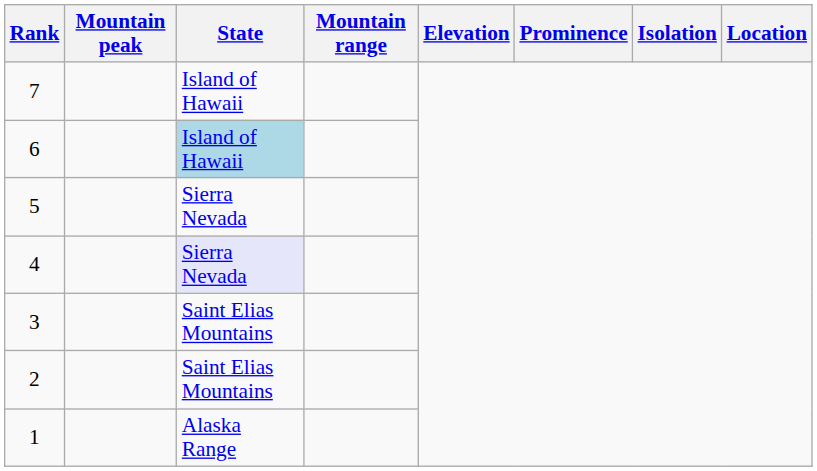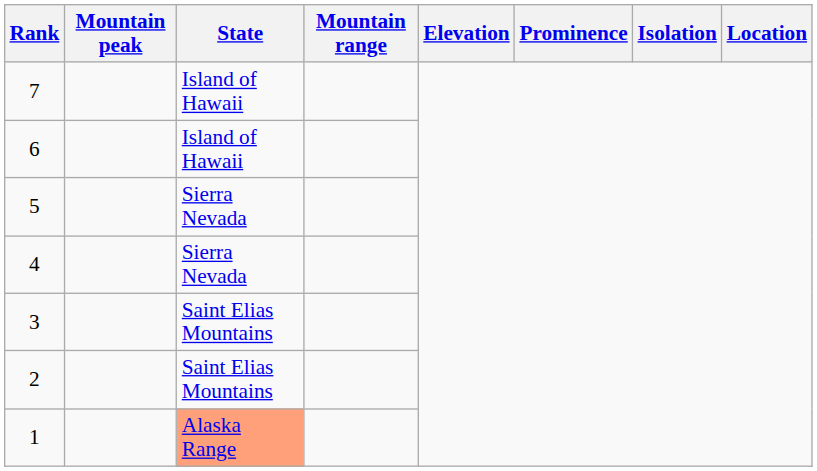(219, 148) lightblue background -> (219, 148) no background
(214, 264) lavender background -> (214, 264) no background
(211, 437) no background -> (211, 437) lightsalmon background
